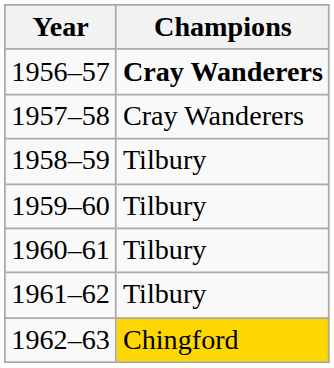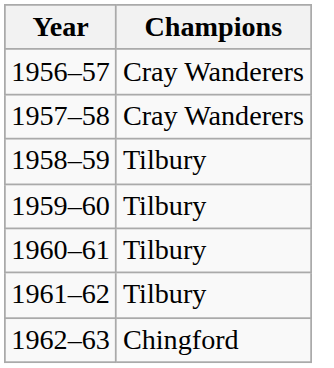(223, 71) bold -> (213, 71) normal
(181, 339) gold background -> (181, 339) no background
